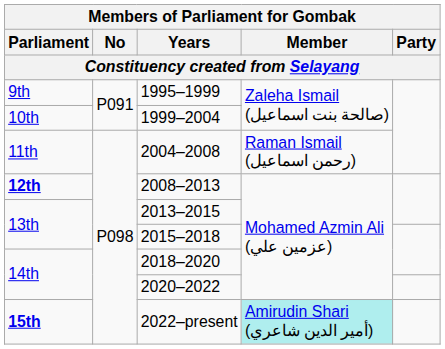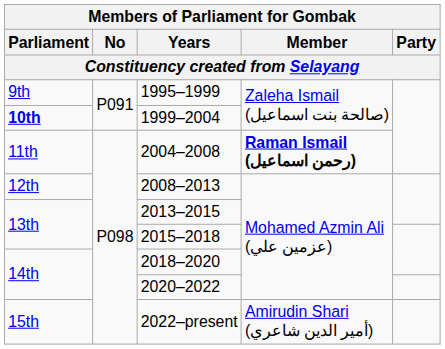(24, 117) normal -> (24, 117) bold
(300, 152) normal -> (300, 152) bold
(24, 186) bold -> (24, 186) normal
(24, 321) bold -> (24, 321) normal
(309, 321) paleturquoise background -> (309, 321) no background
